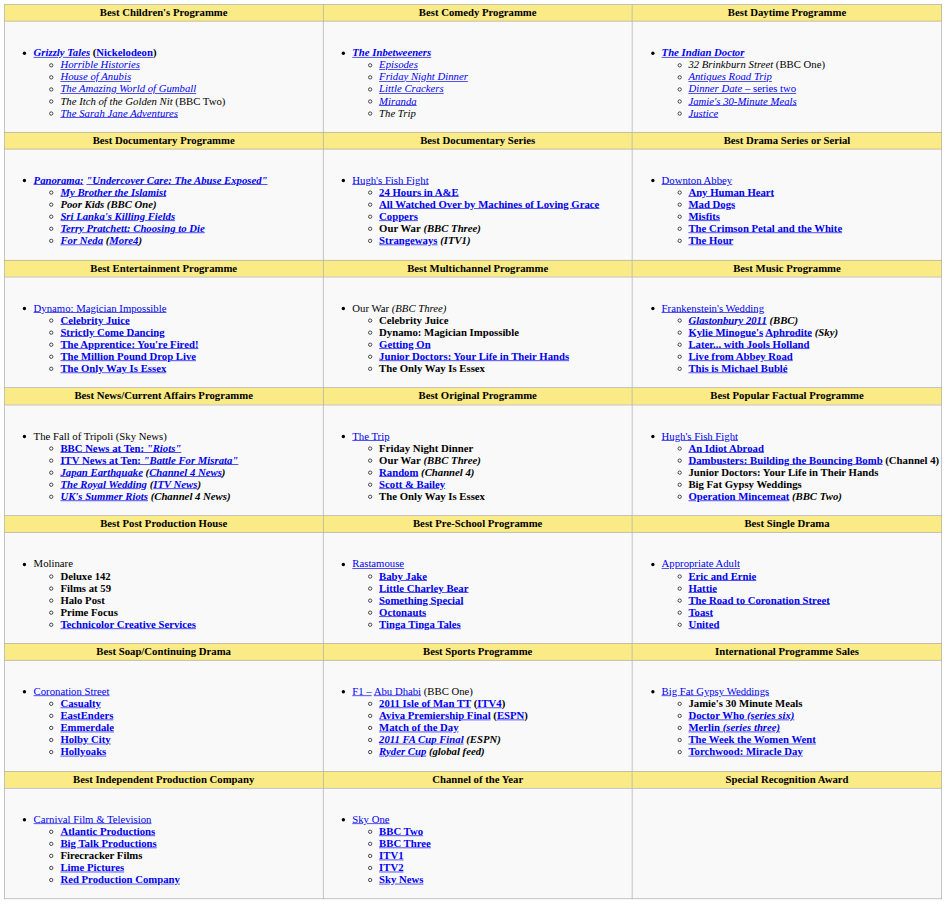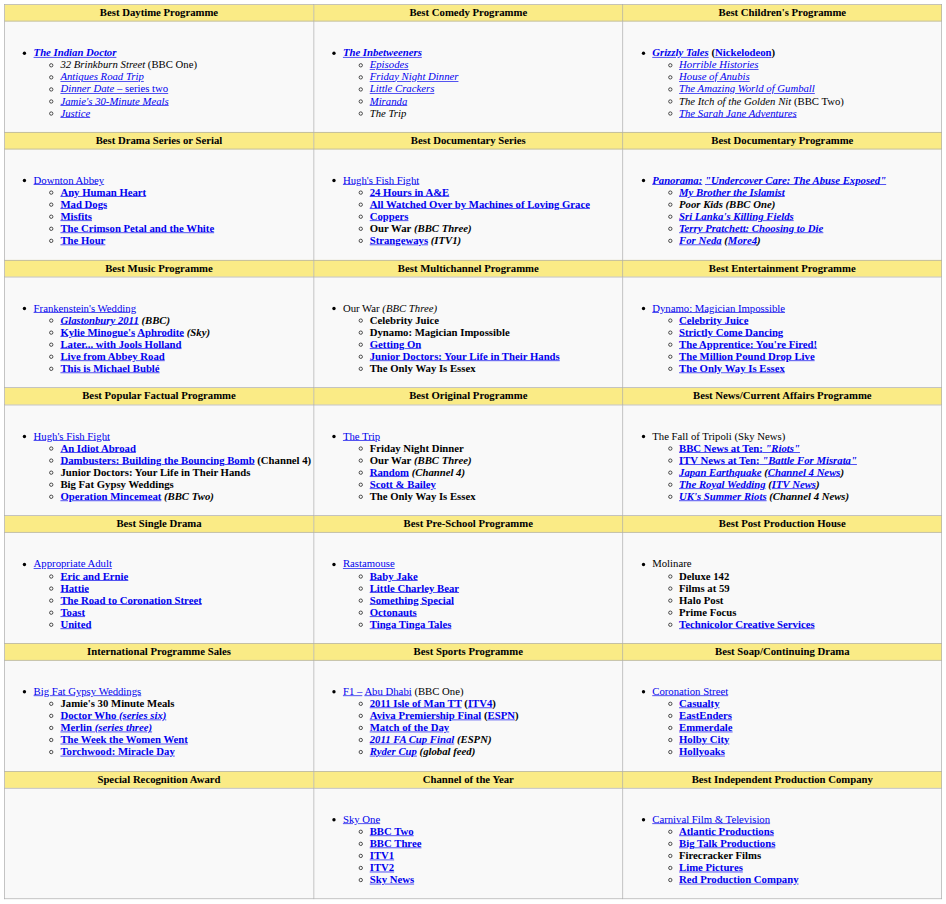columns swapped: (164, 13) <-> (787, 13)
